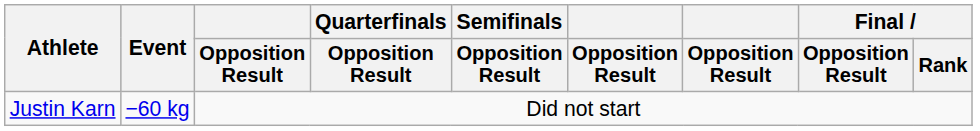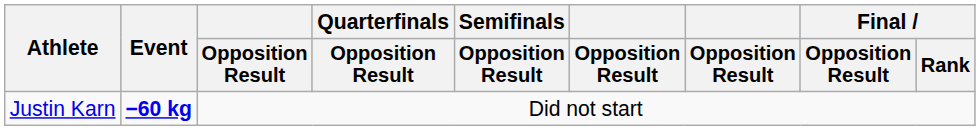(158, 109) normal -> (159, 109) bold
